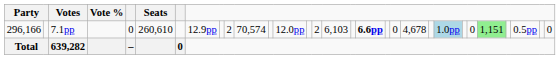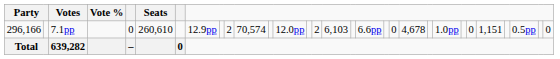(370, 29) bold -> (370, 29) normal
(448, 29) lightblue background -> (447, 29) no background
(492, 29) lightgreen background -> (490, 29) no background
